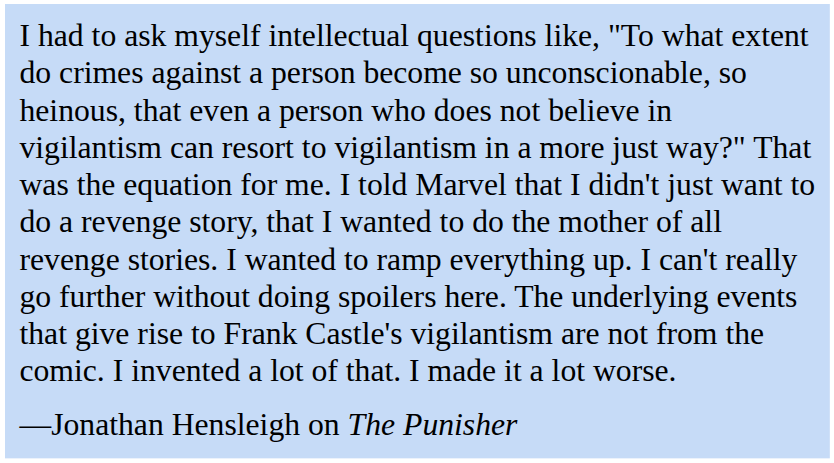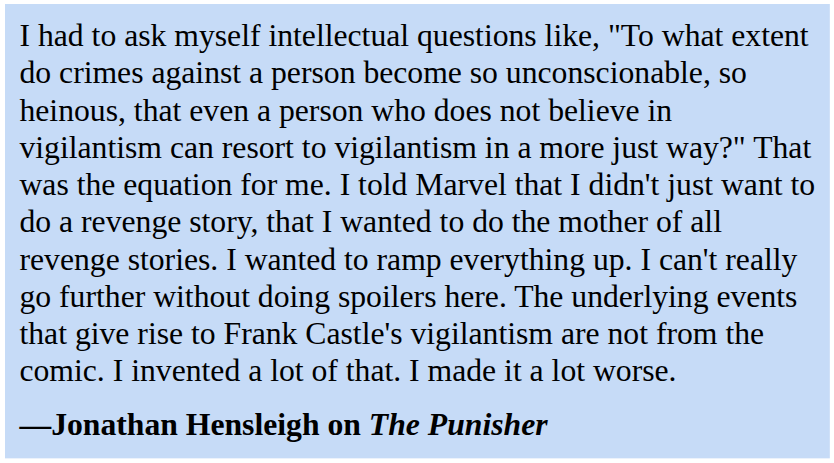(268, 425) normal -> (283, 425) bold
